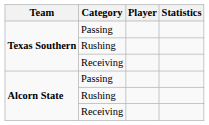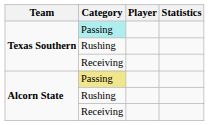(97, 29) no background -> (97, 29) paleturquoise background
(97, 79) no background -> (97, 79) khaki background
